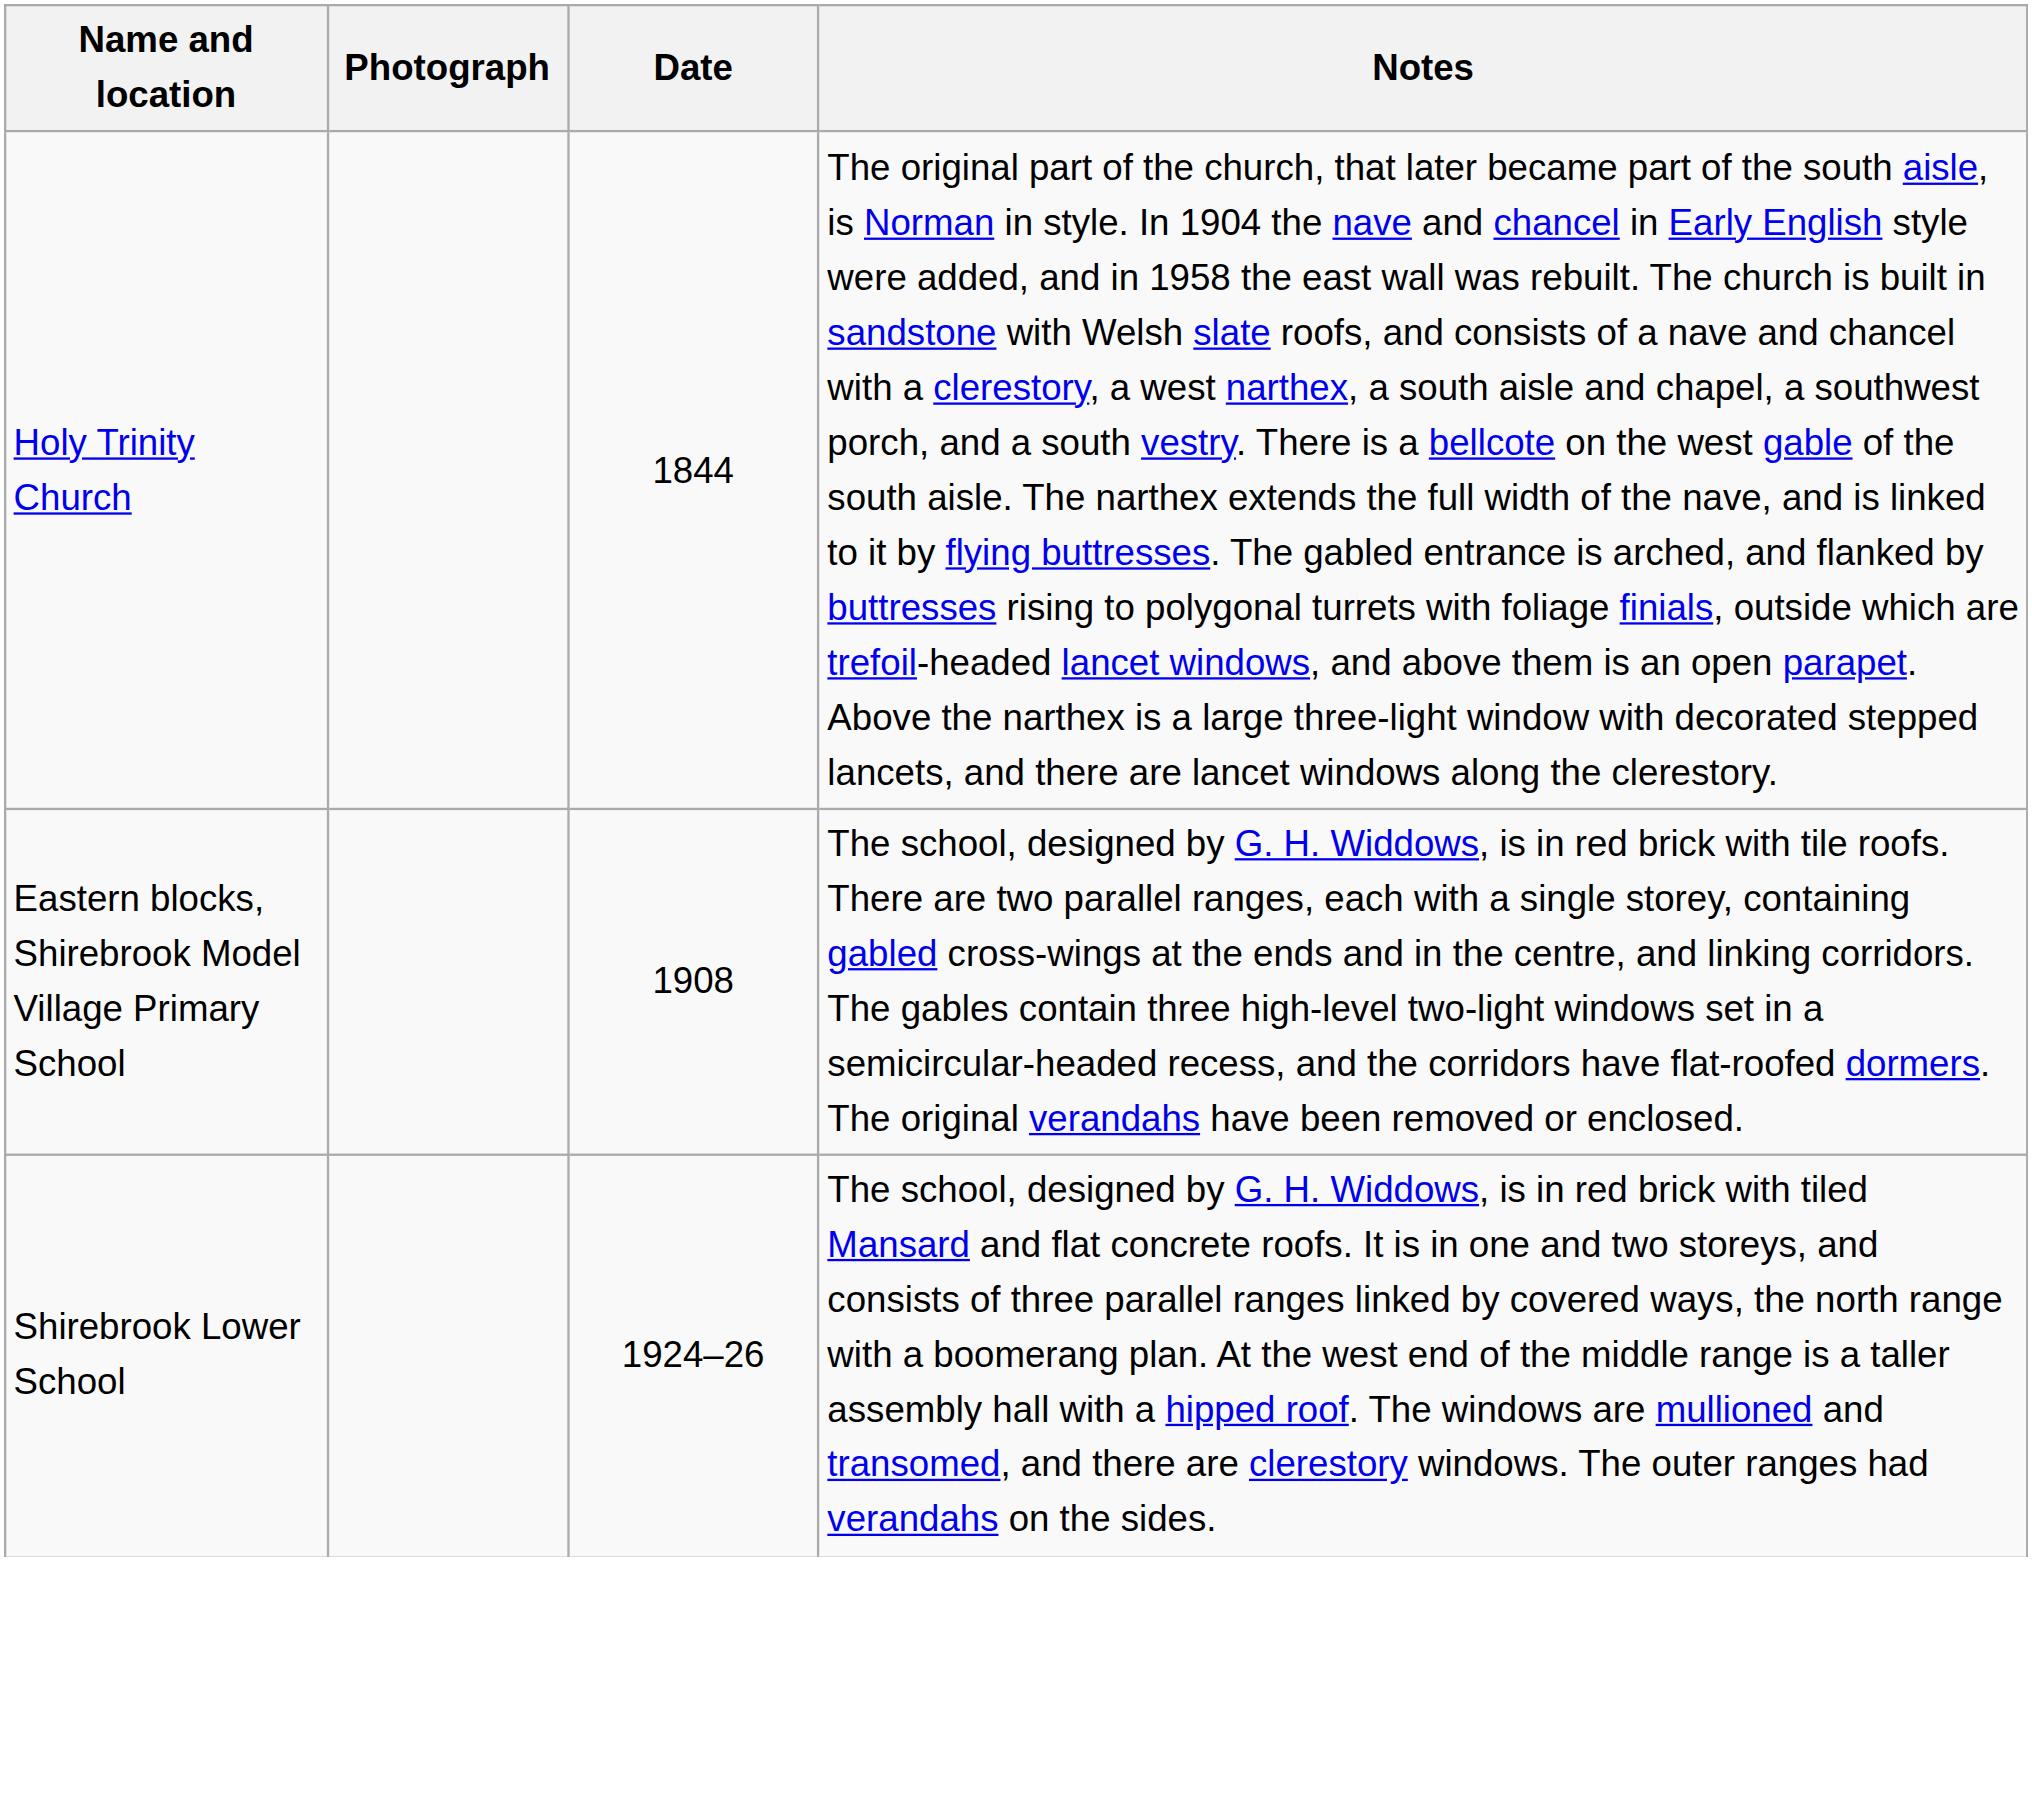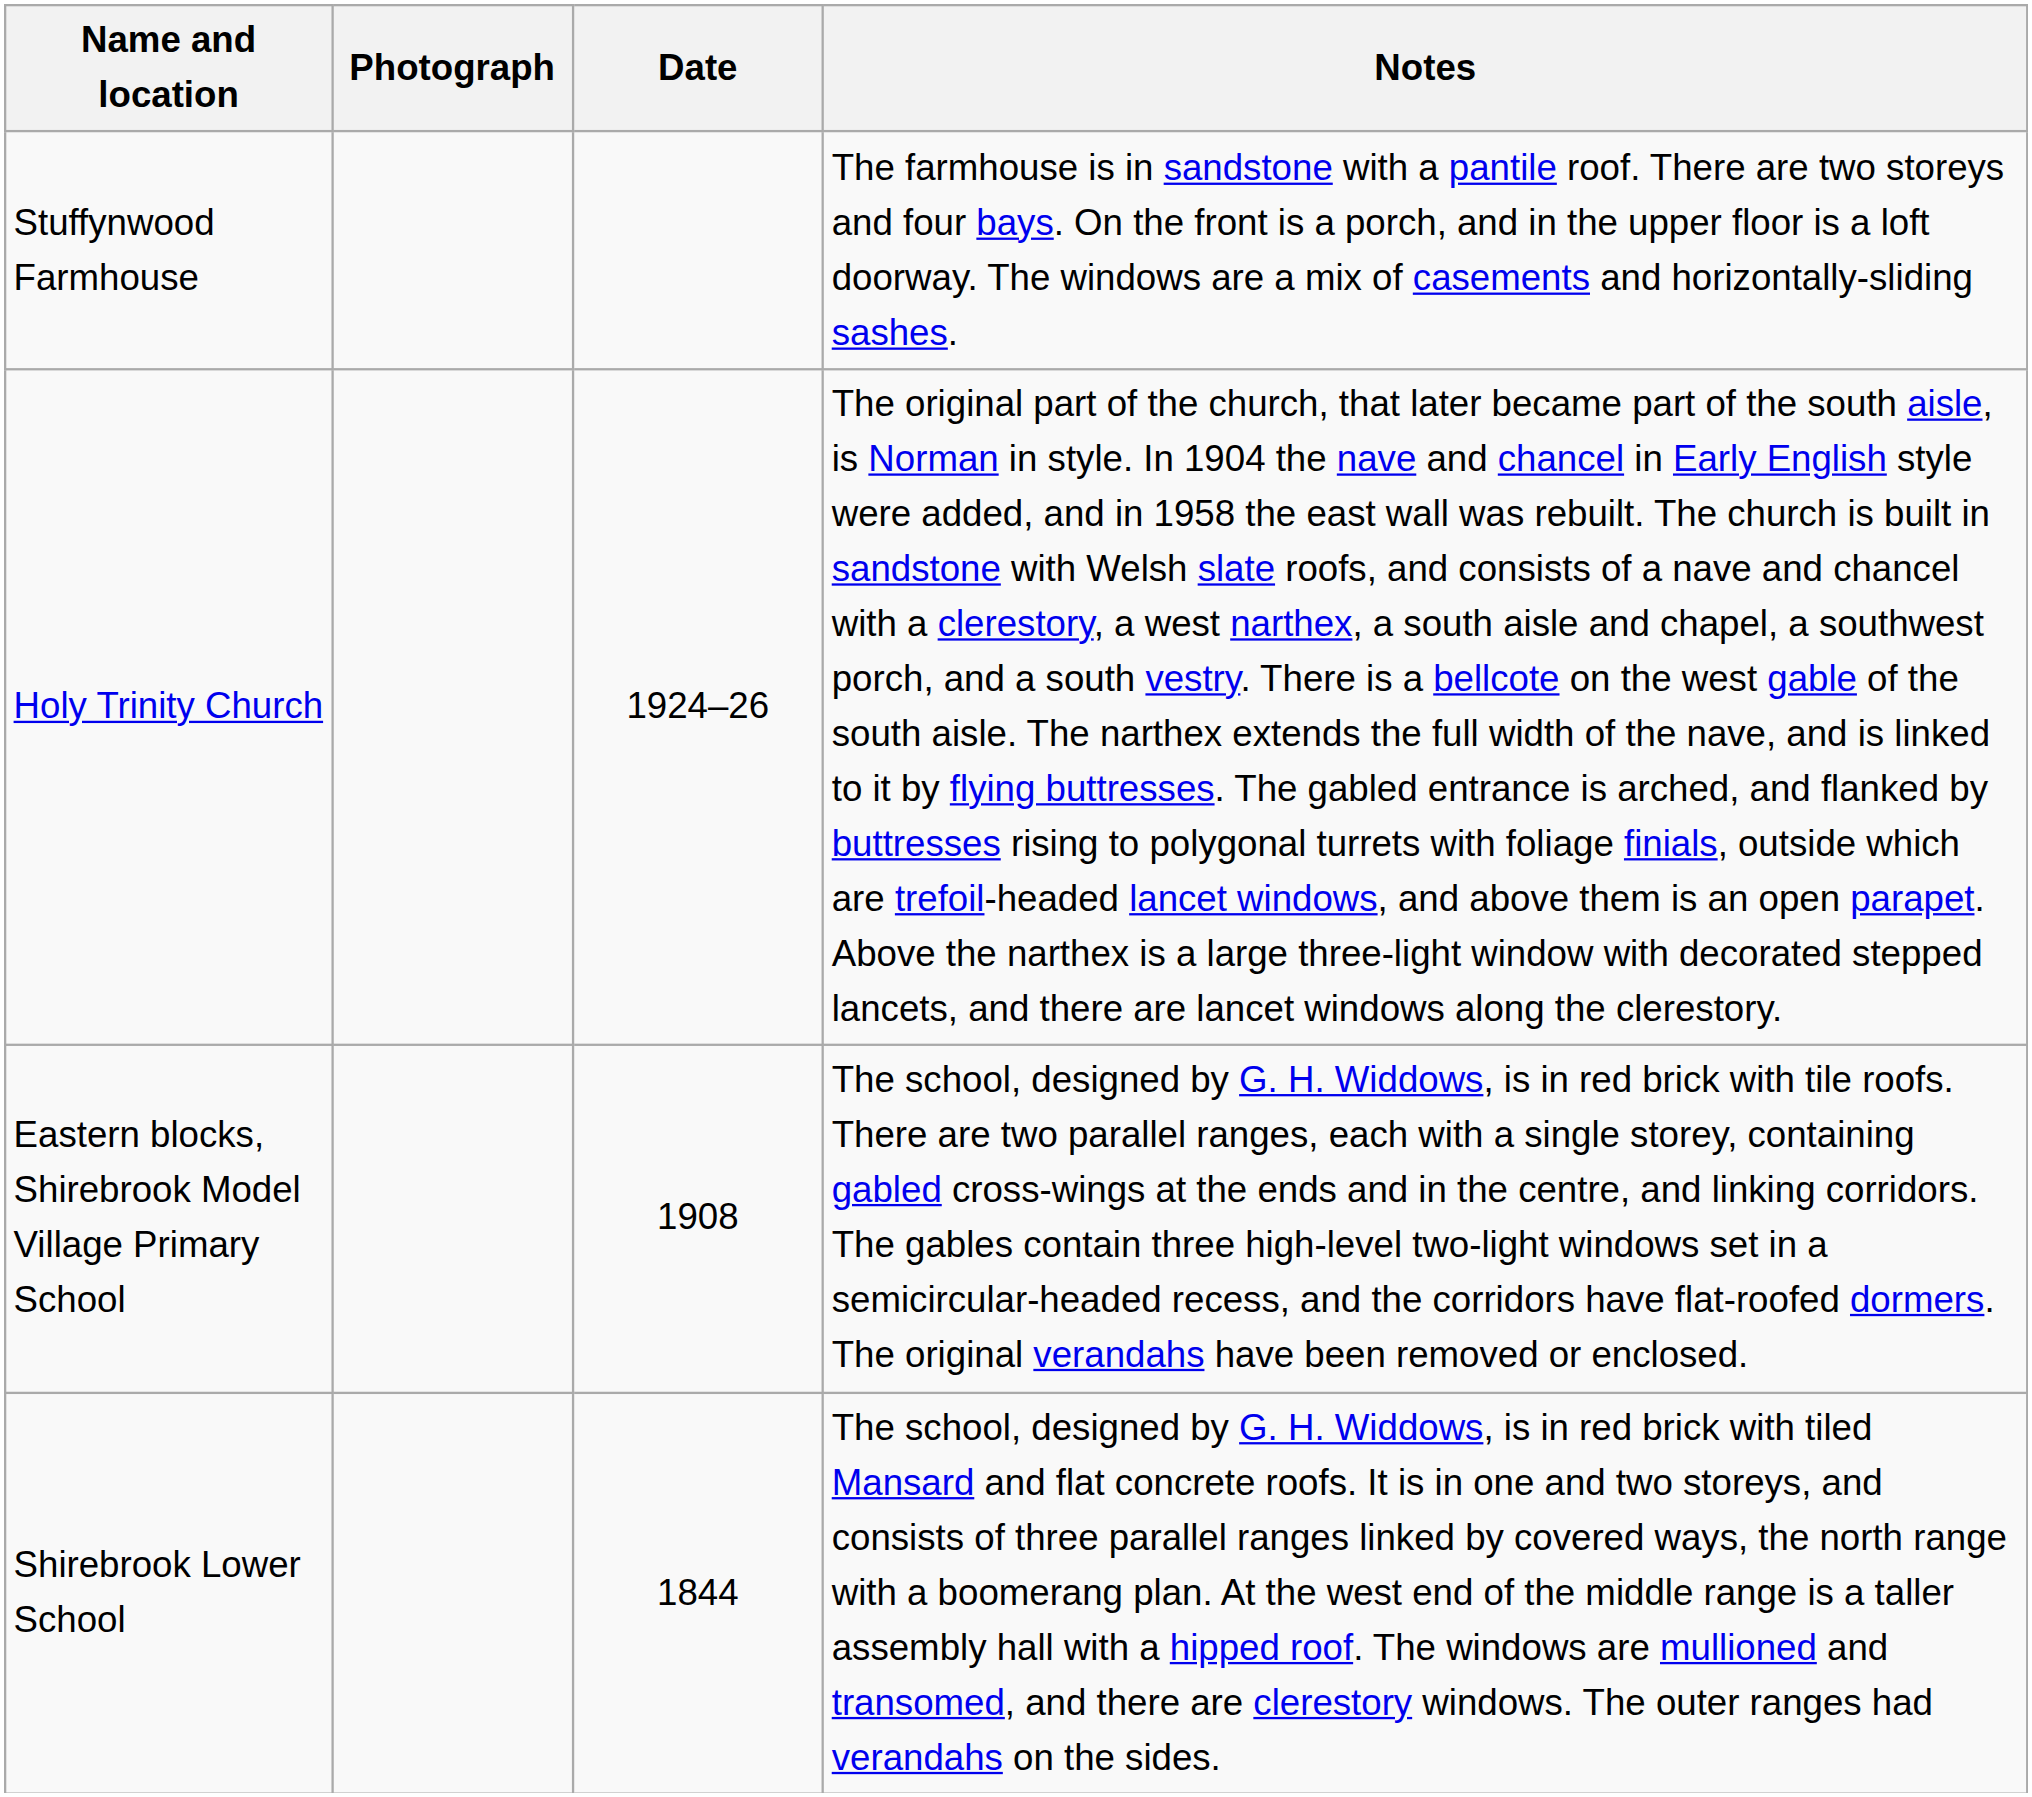+ row: (114, 249)
(693, 469) 1844 -> (698, 706) 1924–26
(693, 1355) 1924–26 -> (698, 1591) 1844
